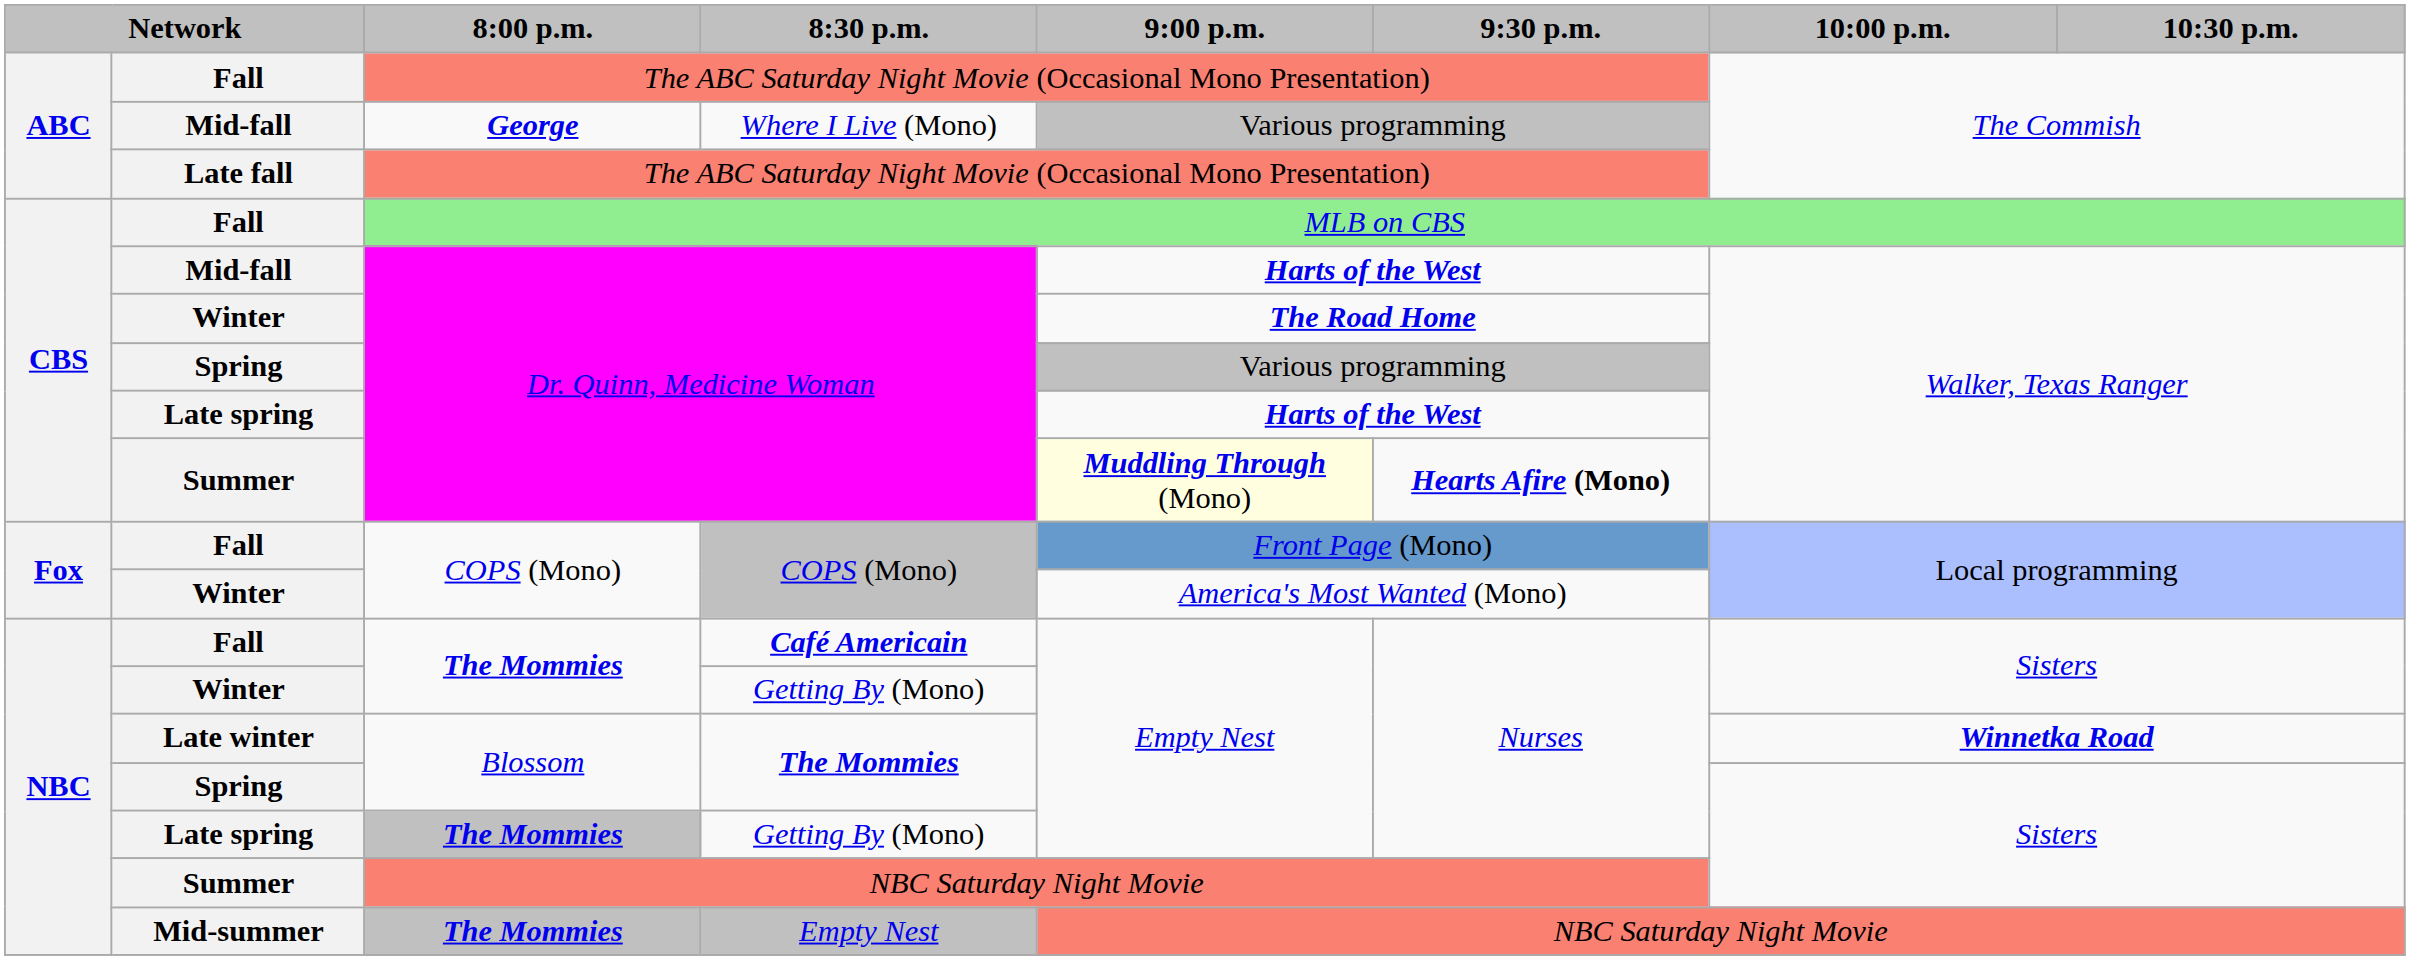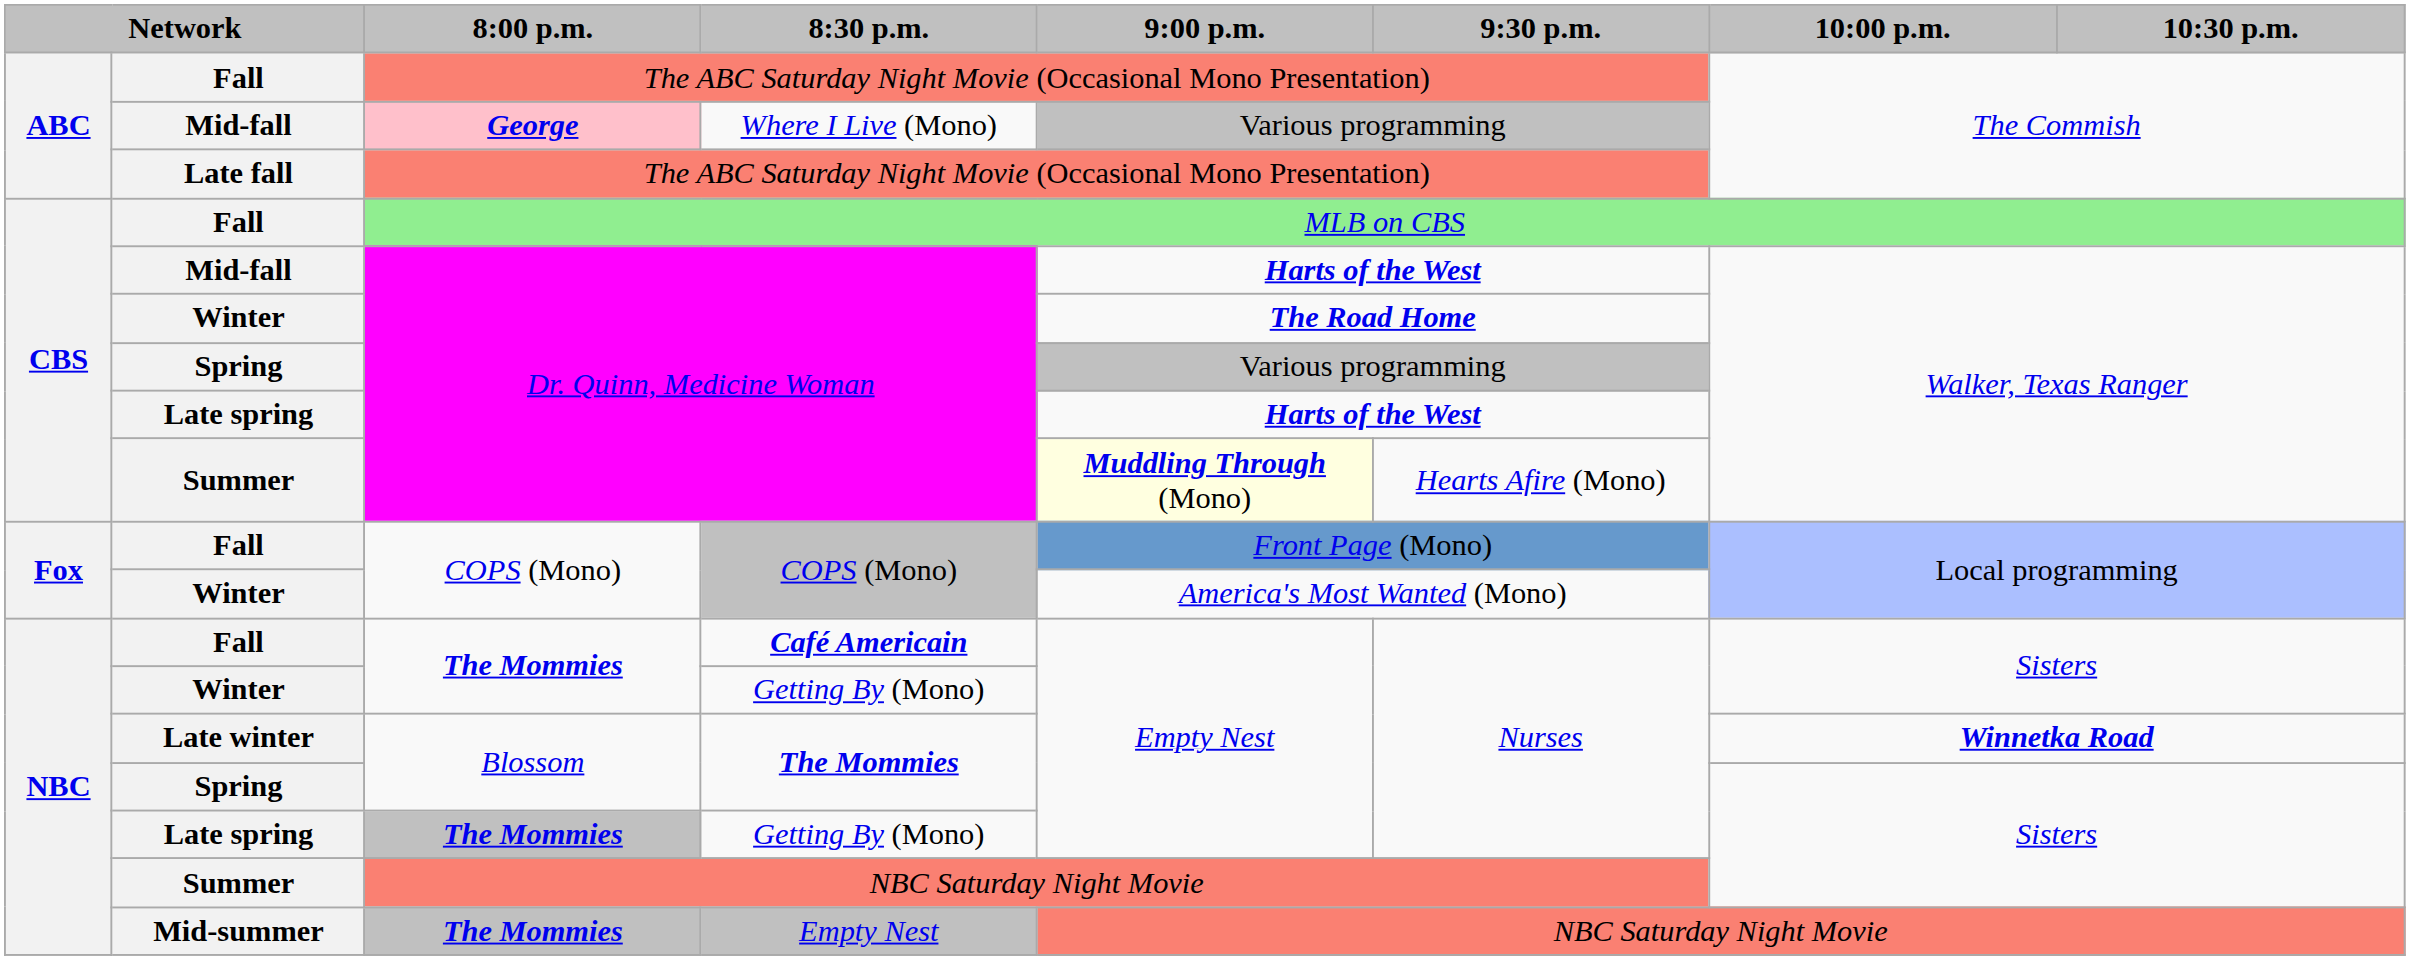(533, 125) no background -> (533, 125) pink background
(1541, 479) bold -> (1541, 479) normal
